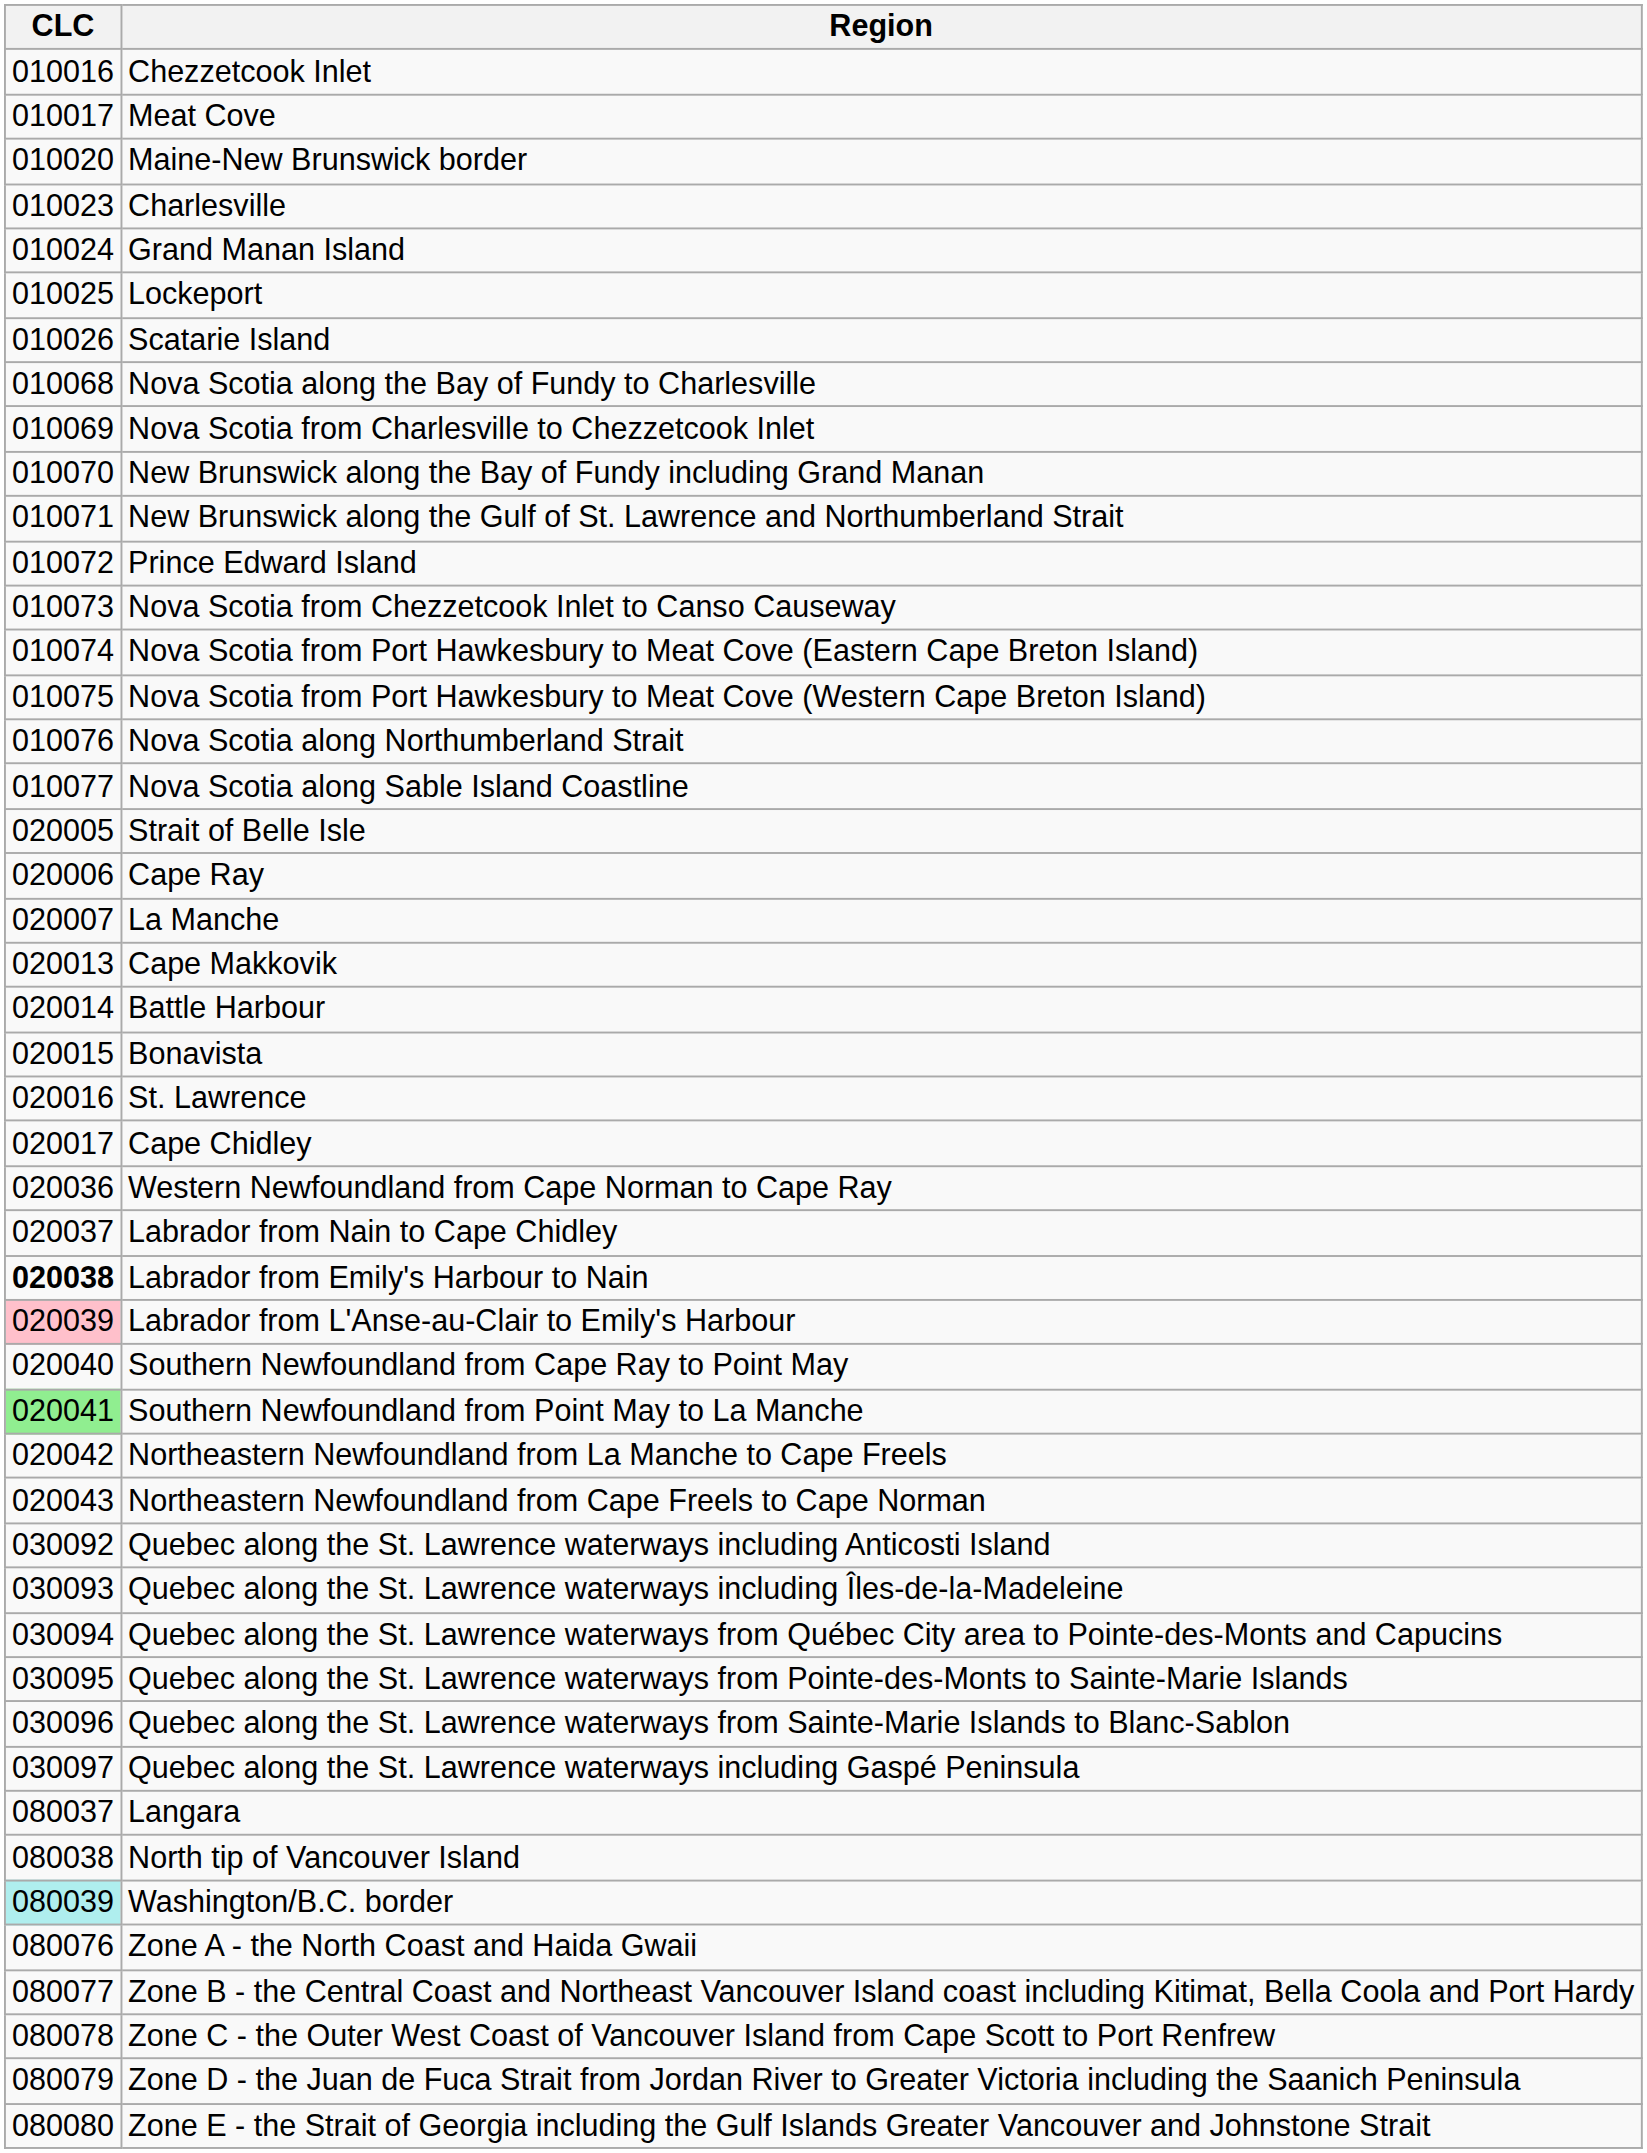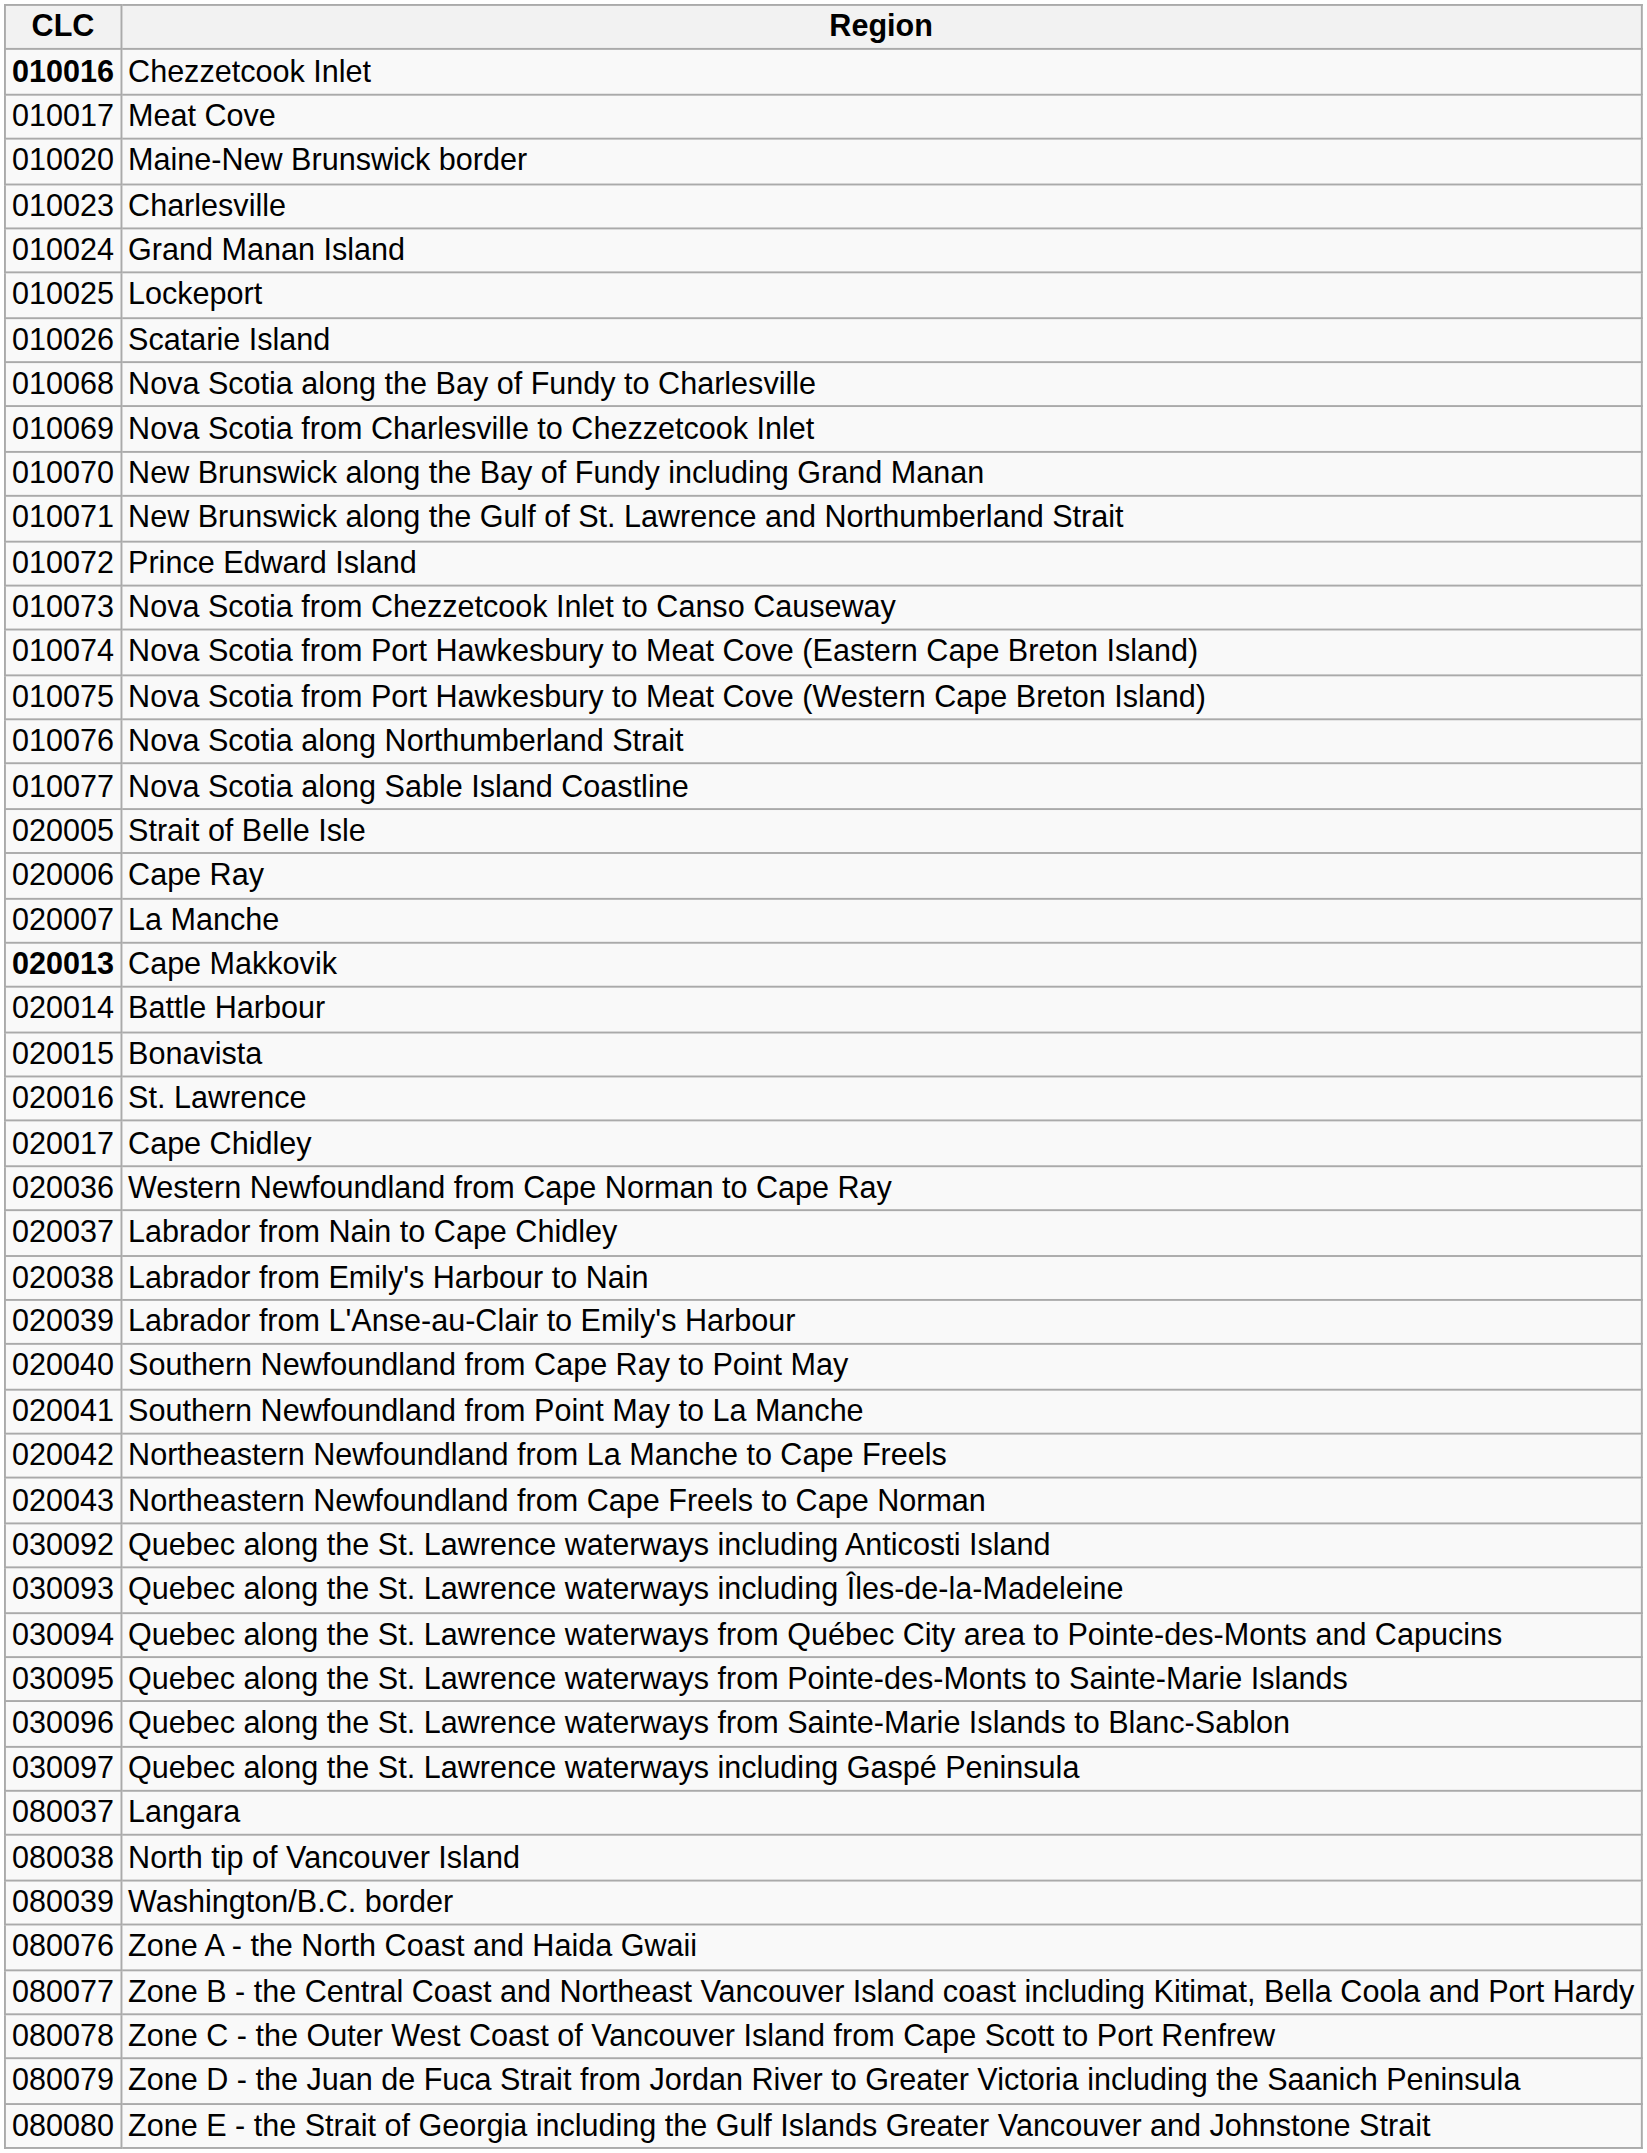(63, 71) normal -> (63, 71) bold
(63, 964) normal -> (63, 964) bold
(63, 1276) bold -> (63, 1276) normal
(63, 1321) pink background -> (63, 1321) no background
(63, 1410) lightgreen background -> (63, 1410) no background
(63, 1901) paleturquoise background -> (63, 1901) no background
